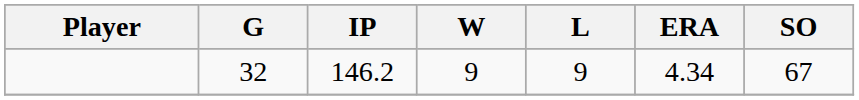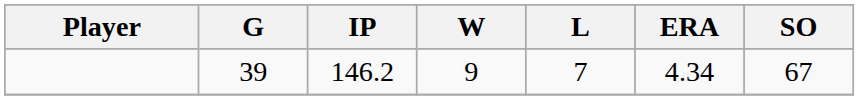(253, 71) 32 -> (253, 71) 39
(580, 71) 9 -> (580, 71) 7
